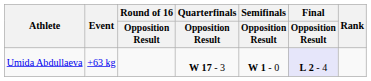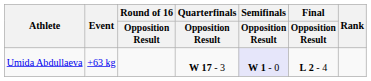(264, 68) no background -> (264, 68) lavender background
(313, 68) lavender background -> (313, 68) no background
